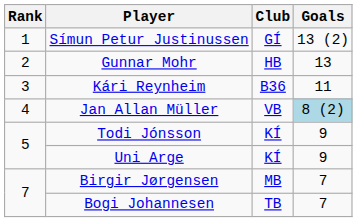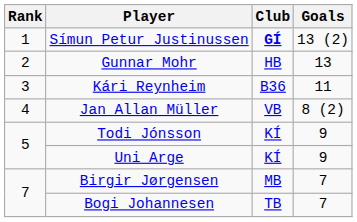(273, 40) normal -> (273, 40) bold
(323, 110) lightblue background -> (323, 110) no background
